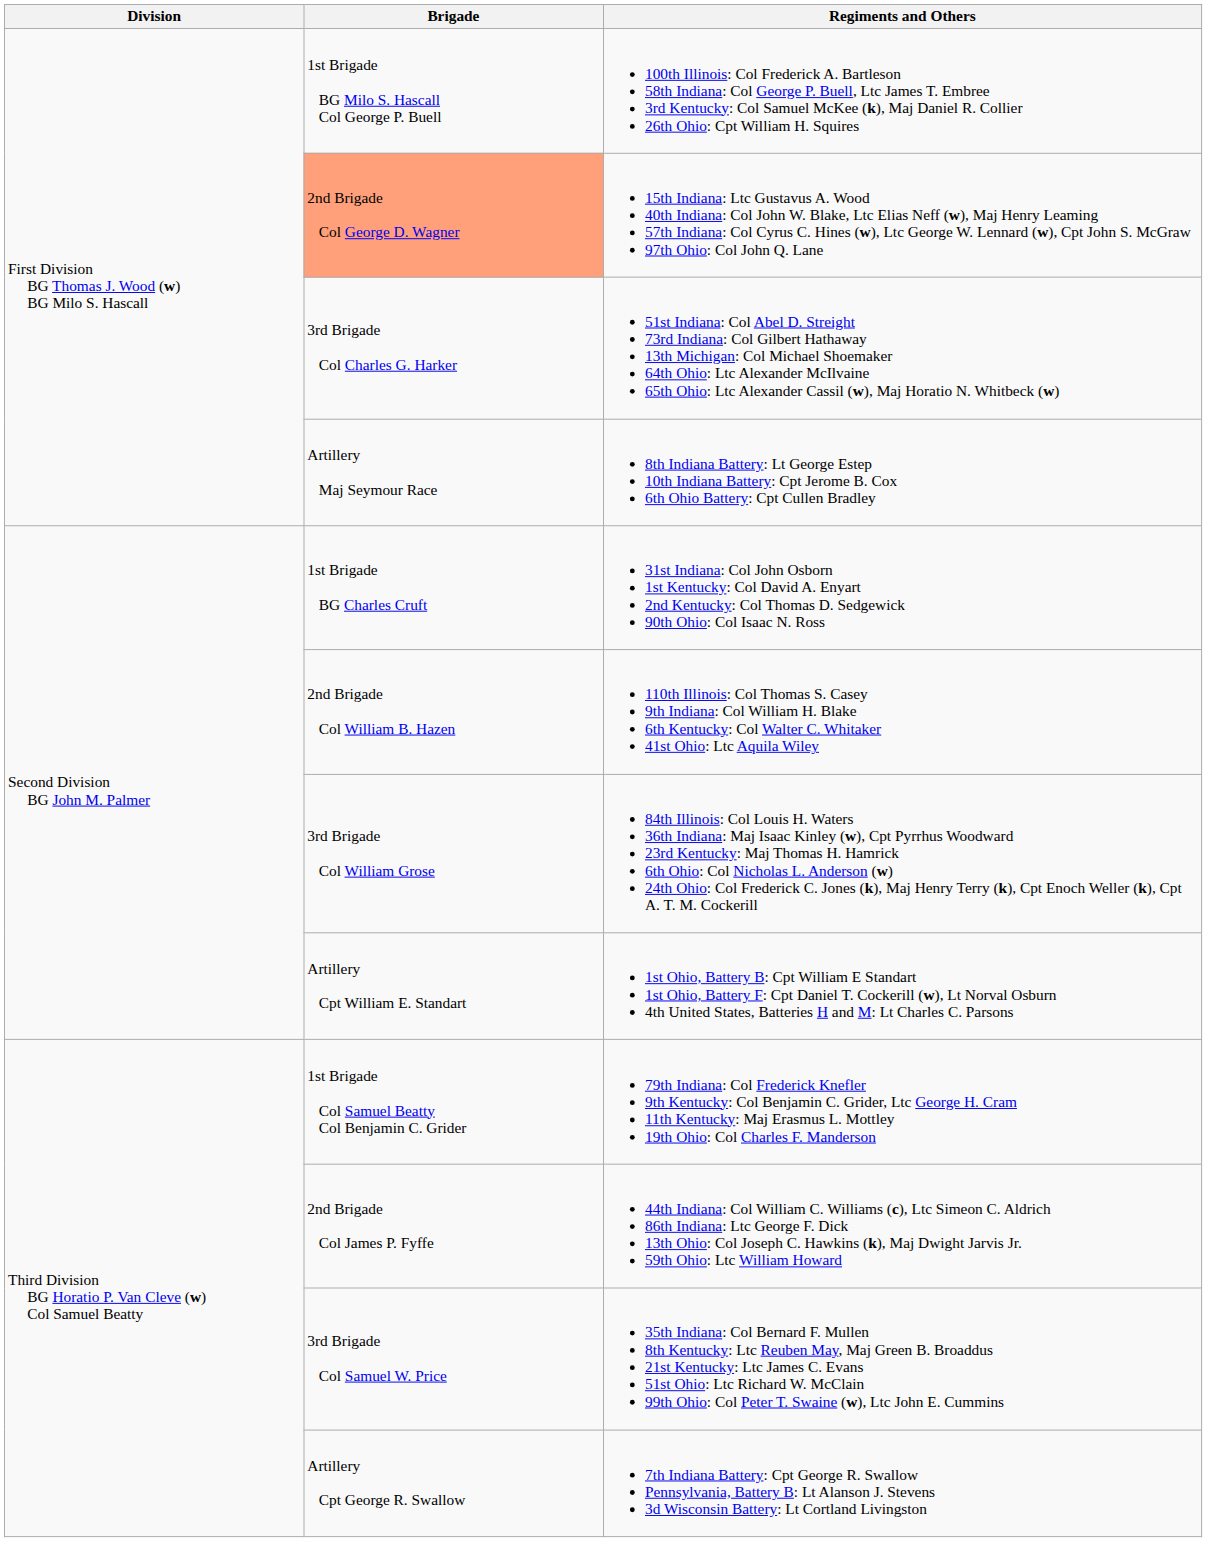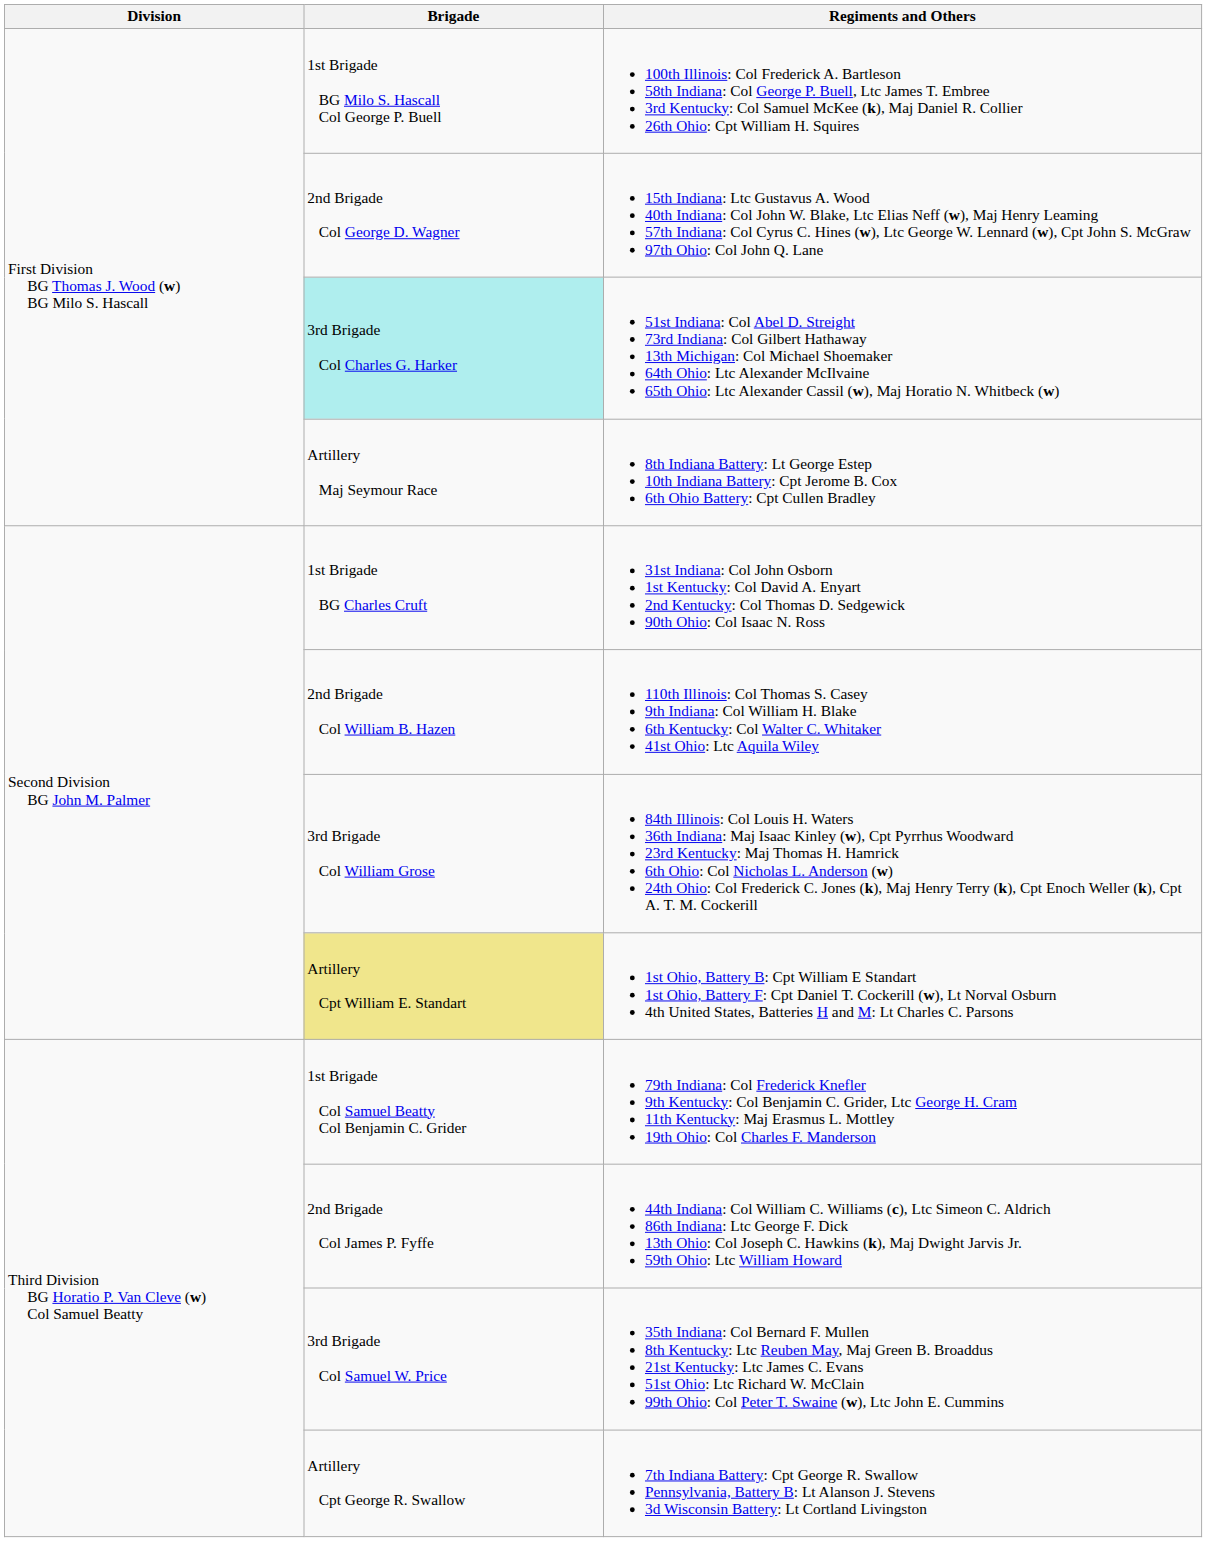(383, 215) lightsalmon background -> (383, 215) no background
(382, 348) no background -> (382, 348) paleturquoise background
(387, 986) no background -> (387, 986) khaki background
